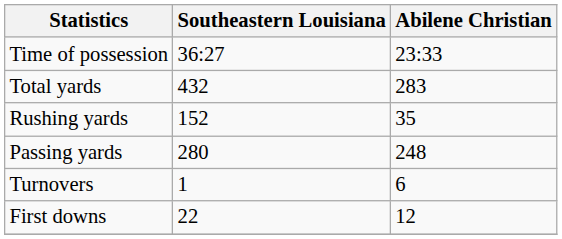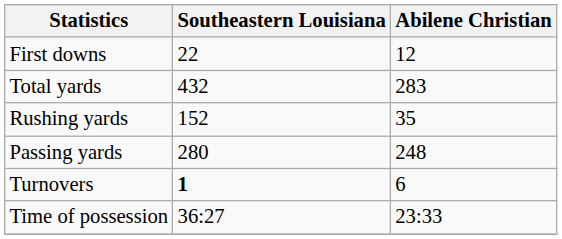rows swapped: (58, 217) <-> (89, 53)
(183, 184) normal -> (183, 184) bold
